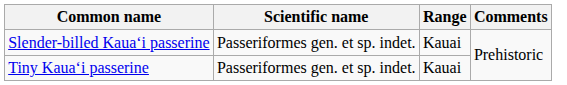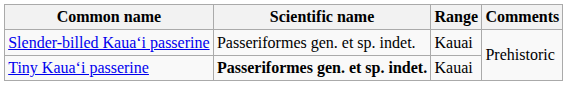(316, 67) normal -> (322, 67) bold
